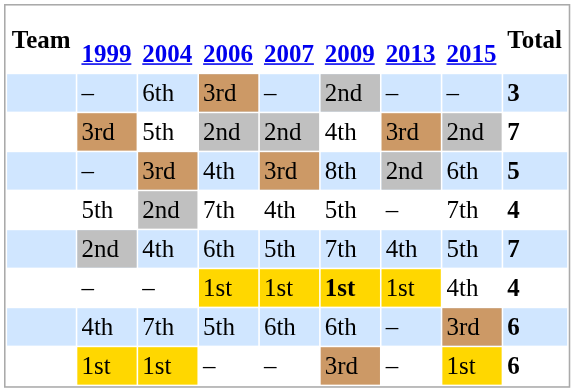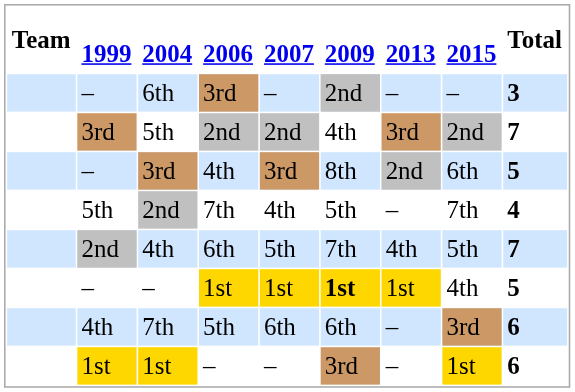(514, 287) 4 -> (514, 287) 5
